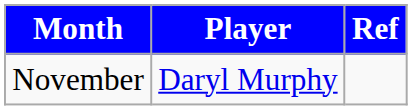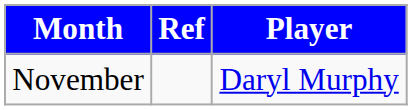columns swapped: (248, 29) <-> (375, 29)
